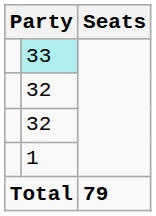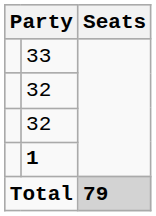(39, 56) paleturquoise background -> (39, 56) no background
(32, 159) normal -> (32, 159) bold
(96, 194) no background -> (96, 194) lightgrey background
